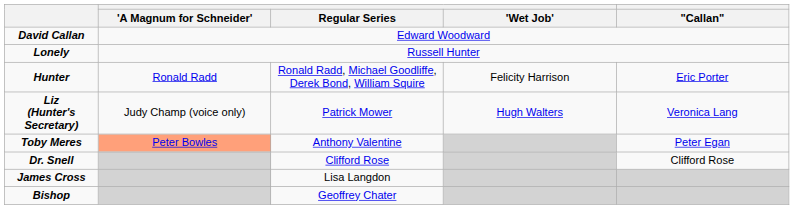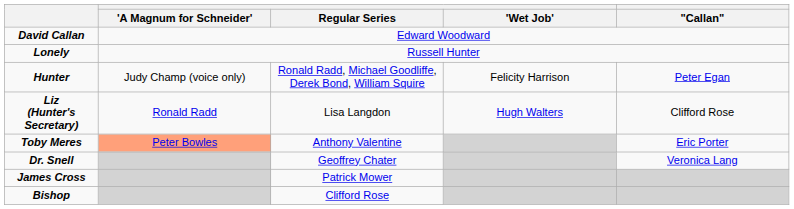(185, 77) Ronald Radd -> (185, 77) Judy Champ (voice only)
(702, 77) Eric Porter -> (702, 77) Peter Egan
(185, 113) Judy Champ (voice only) -> (185, 113) Ronald Radd
(357, 113) Patrick Mower -> (357, 113) Lisa Langdon
(702, 113) Veronica Lang -> (702, 113) Clifford Rose
(702, 143) Peter Egan -> (702, 143) Eric Porter
(357, 160) Clifford Rose -> (357, 160) Geoffrey Chater
(702, 160) Clifford Rose -> (702, 160) Veronica Lang
(357, 178) Lisa Langdon -> (357, 178) Patrick Mower
(357, 195) Geoffrey Chater -> (357, 195) Clifford Rose
